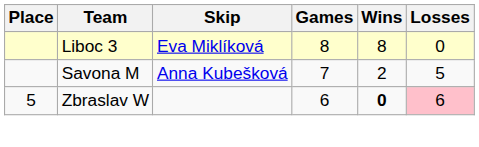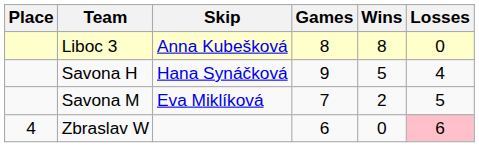(210, 45) Eva Miklíková -> (222, 45) Anna Kubešková
+ row: (100, 73)
(222, 73) Anna Kubešková -> (210, 100) Eva Miklíková
(31, 100) 5 -> (31, 127) 4
(382, 100) bold -> (382, 127) normal
